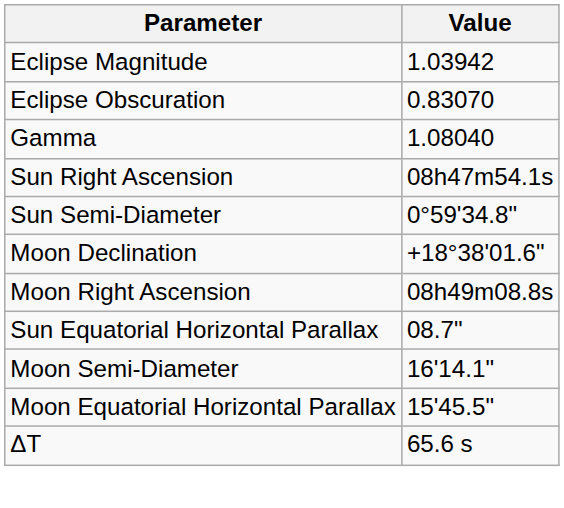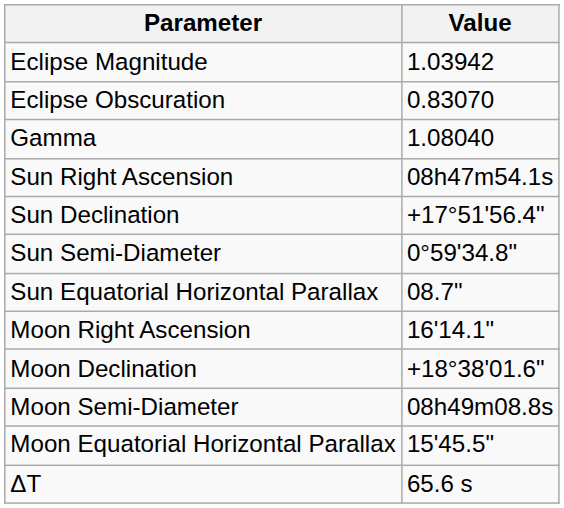+ row: (95, 215)
rows swapped: (194, 330) <-> (104, 253)
(480, 291) 08h49m08.8s -> (450, 330) 16'14.1"
(450, 368) 16'14.1" -> (480, 406) 08h49m08.8s
